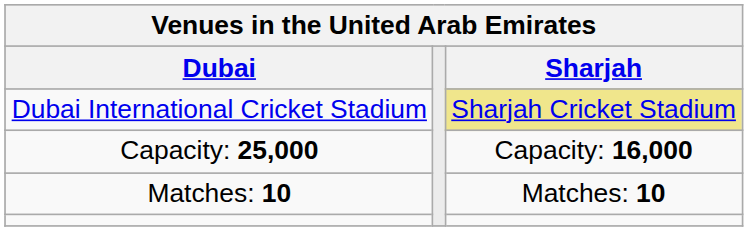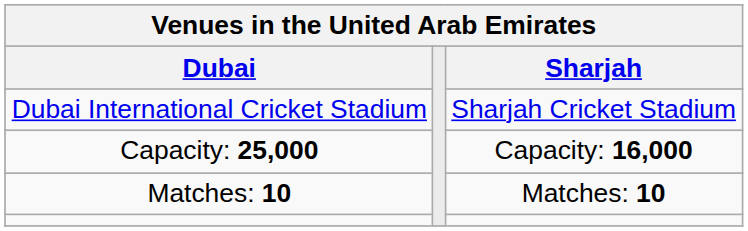(594, 109) khaki background -> (594, 109) no background
